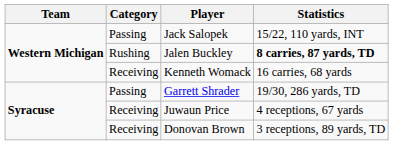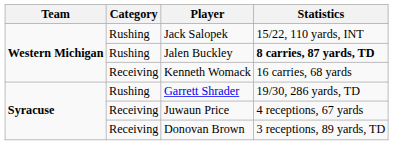(128, 33) Passing -> (129, 33) Rushing
(128, 91) Passing -> (129, 91) Rushing
